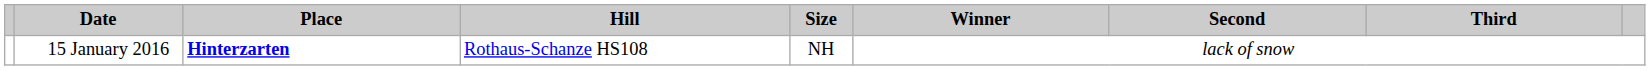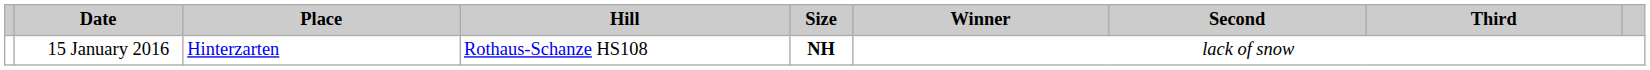(238, 49) bold -> (233, 49) normal
(821, 49) normal -> (821, 49) bold
